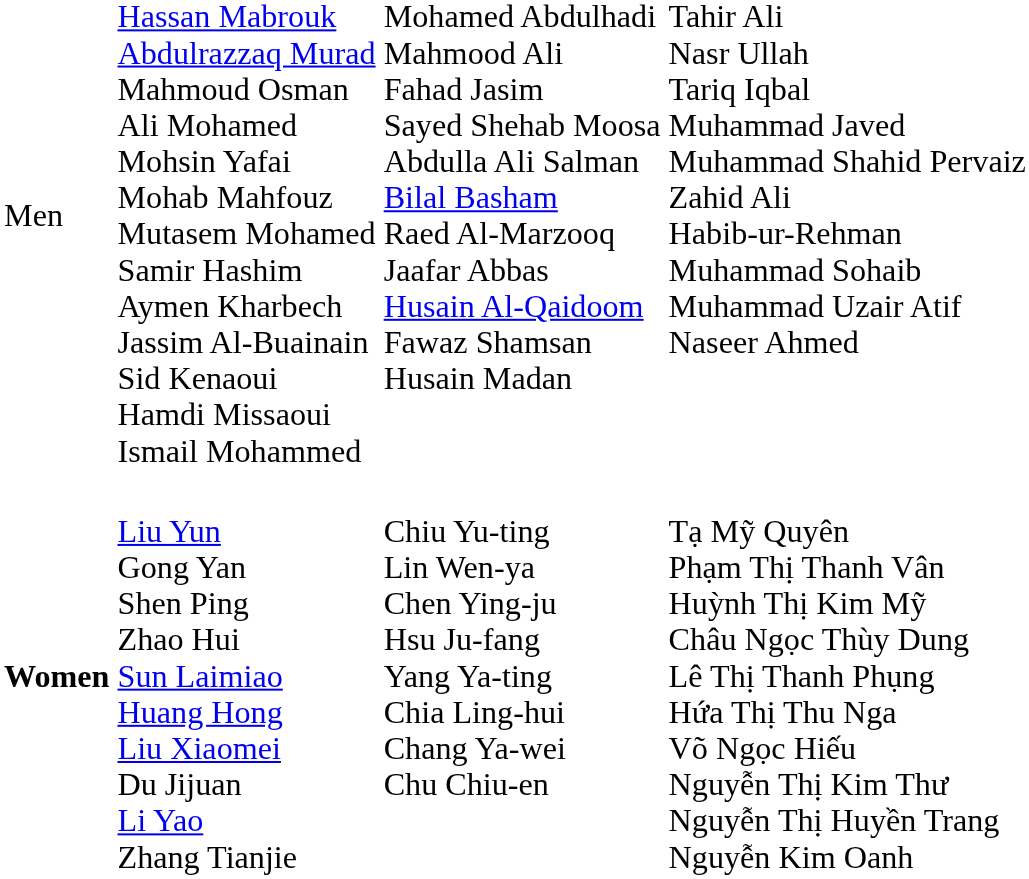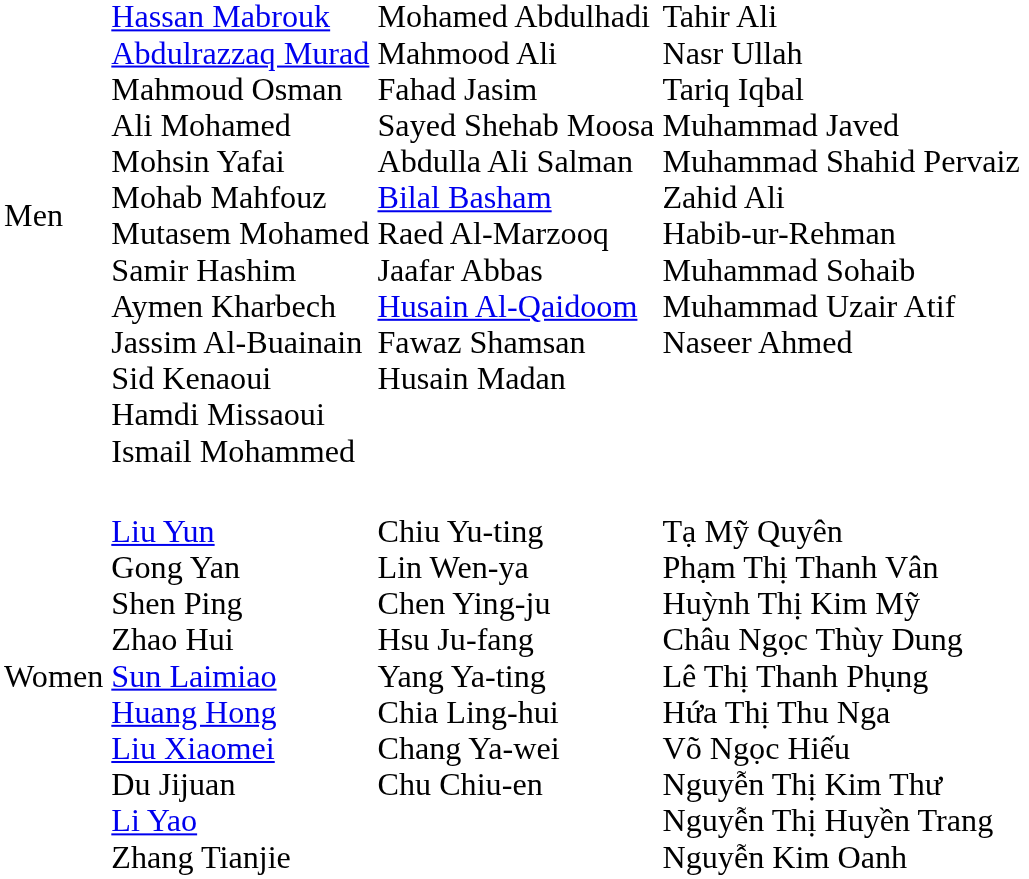(57, 676) bold -> (54, 676) normal
